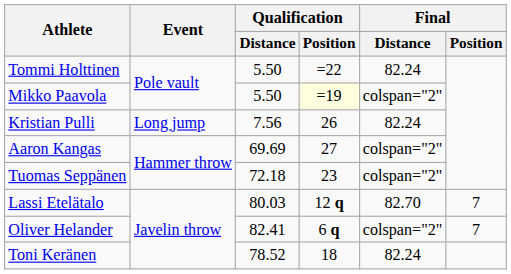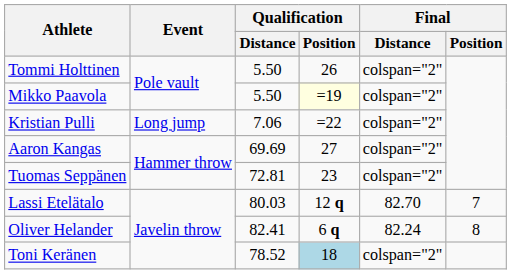(329, 69) =22 -> (329, 69) 26
(403, 69) 82.24 -> (403, 69) colspan="2"
(267, 123) 7.56 -> (267, 123) 7.06
(329, 123) 26 -> (329, 123) =22
(403, 123) 82.24 -> (403, 123) colspan="2"
(267, 176) 72.18 -> (267, 176) 72.81
(403, 229) colspan="2" -> (403, 229) 82.24
(476, 229) 7 -> (476, 229) 8
(329, 256) no background -> (329, 256) lightblue background
(403, 256) 82.24 -> (403, 256) colspan="2"
